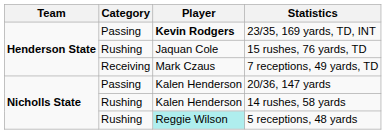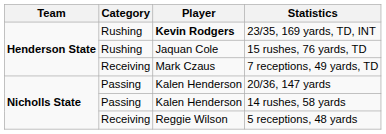(121, 31) Passing -> (122, 31) Rushing
(122, 102) Rushing -> (121, 102) Passing
(122, 120) Rushing -> (126, 120) Receiving
(192, 120) paleturquoise background -> (192, 120) no background
